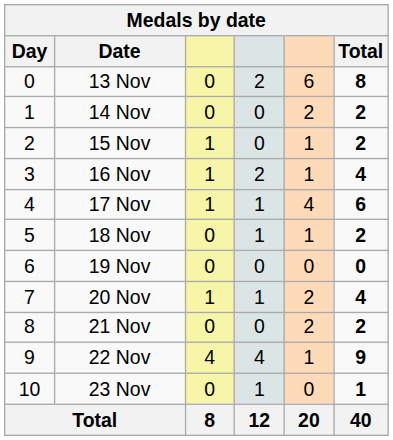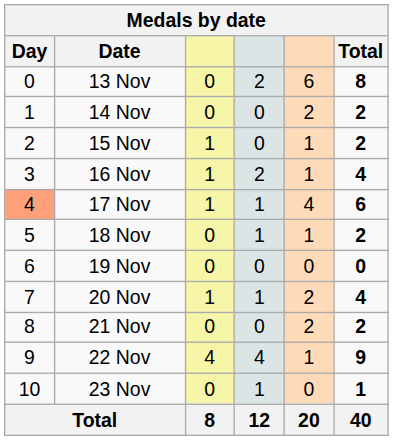(29, 205) no background -> (29, 205) lightsalmon background
